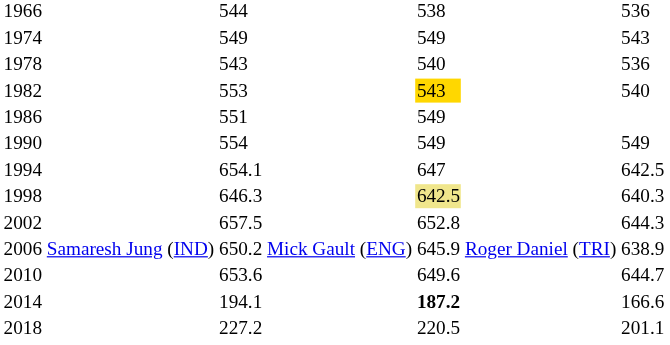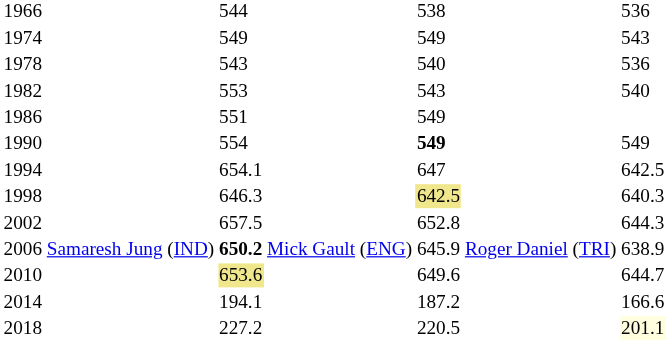(431, 90) gold background -> (431, 90) no background
(431, 143) normal -> (431, 143) bold
(241, 248) normal -> (241, 248) bold
(241, 275) no background -> (241, 275) khaki background
(438, 301) bold -> (438, 301) normal
(643, 328) no background -> (643, 328) lightyellow background
